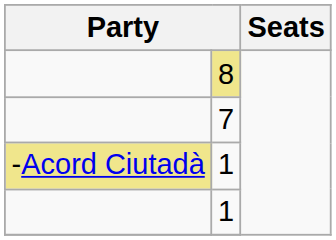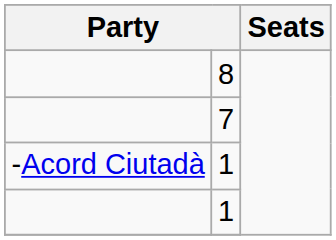(226, 73) khaki background -> (226, 73) no background
(108, 165) khaki background -> (108, 165) no background
